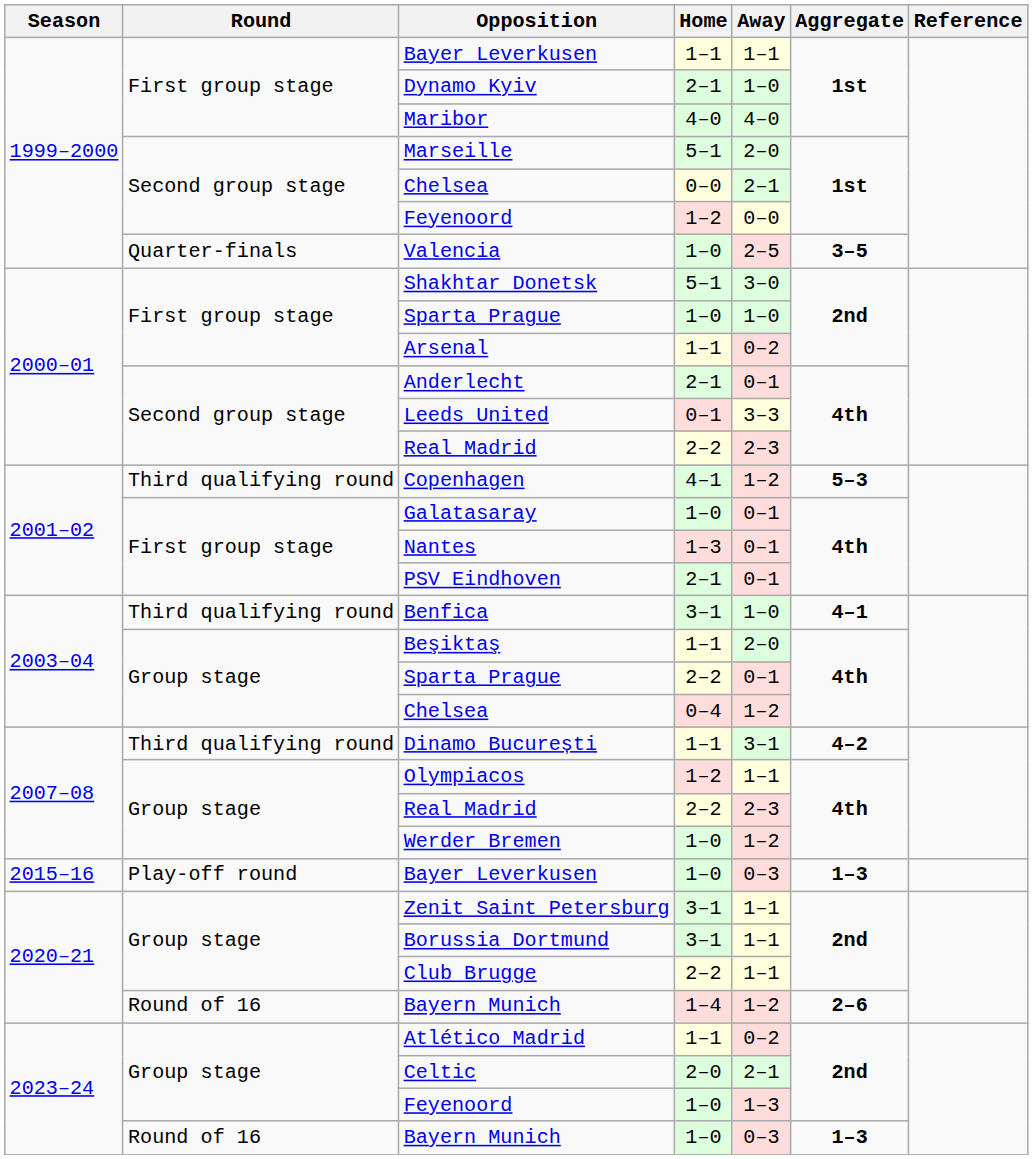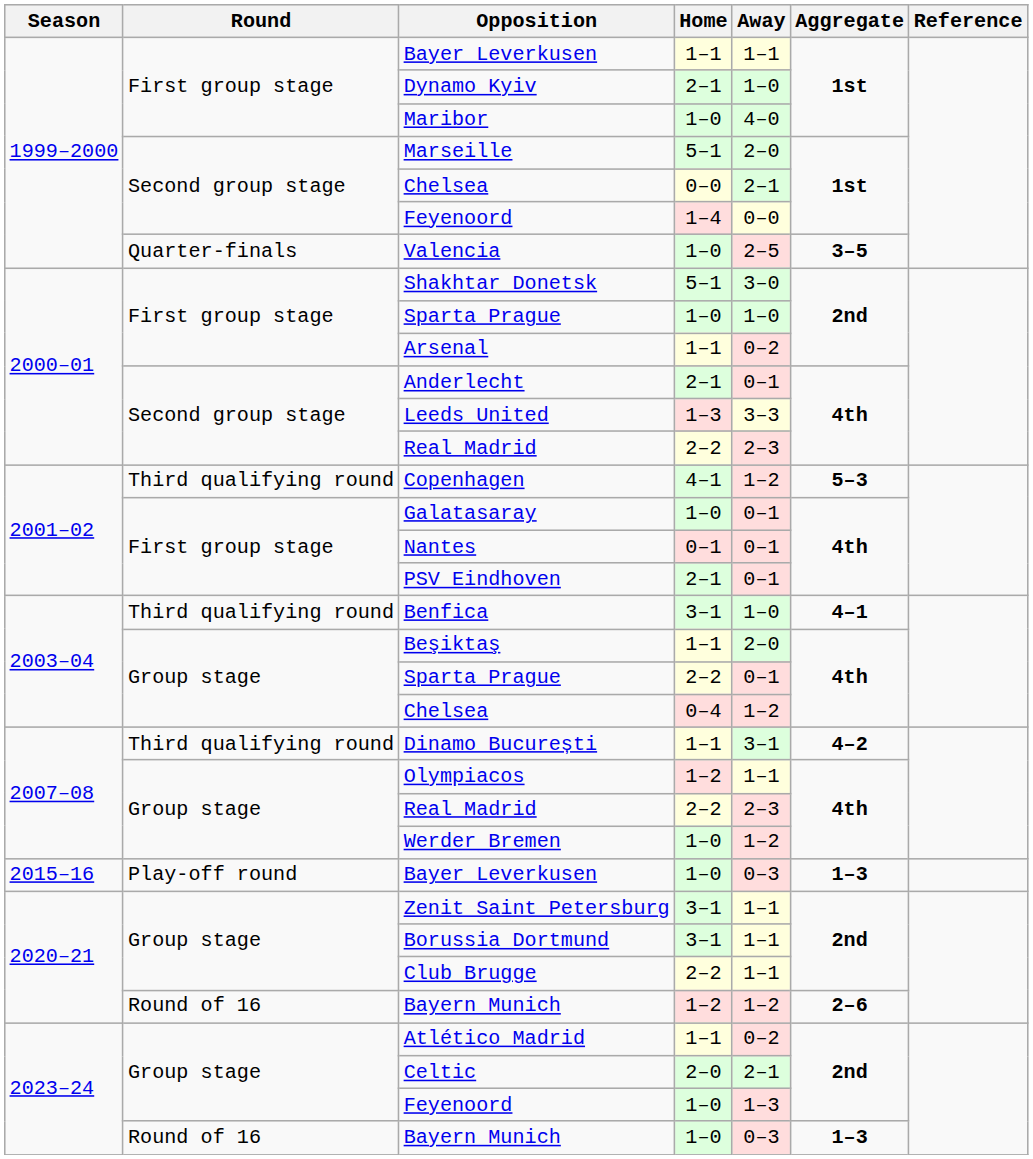(703, 120) 4–0 -> (703, 120) 1–0
(703, 218) 1–2 -> (703, 218) 1–4
(703, 415) 0–1 -> (703, 415) 1–3
(703, 547) 1–3 -> (703, 547) 0–1
(703, 1006) 1–4 -> (703, 1006) 1–2
